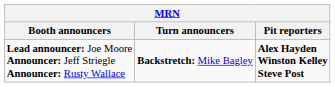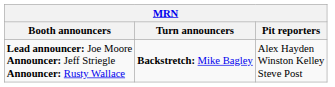(293, 61) bold -> (291, 61) normal
